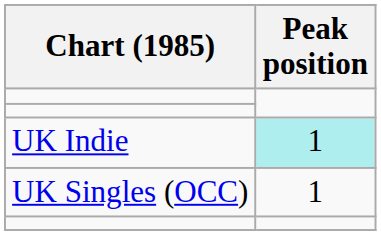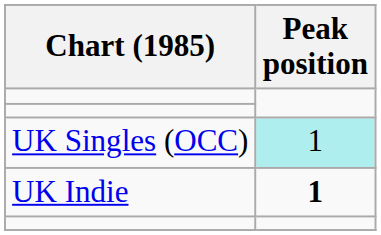(70, 141) UK Indie -> (130, 141) UK Singles (OCC)
(130, 191) UK Singles (OCC) -> (70, 191) UK Indie
(315, 191) normal -> (315, 191) bold
